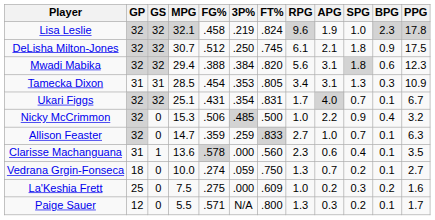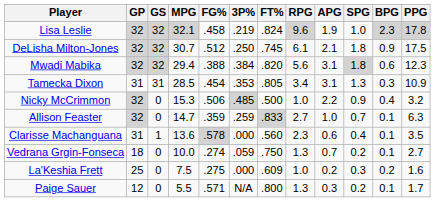- row: (65, 100)
